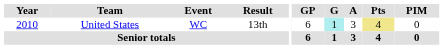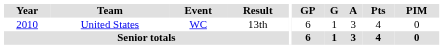(334, 24) paleturquoise background -> (334, 24) no background
(378, 24) khaki background -> (378, 24) no background
